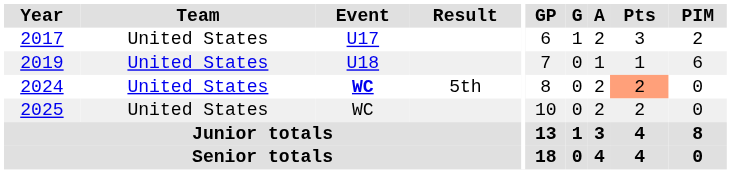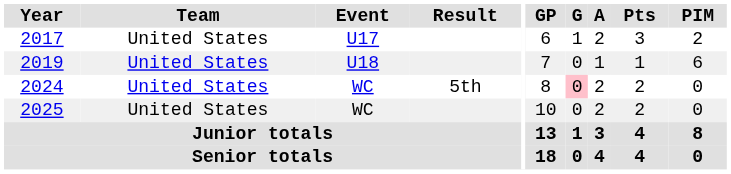(363, 87) bold -> (363, 87) normal
(577, 87) no background -> (577, 87) pink background
(640, 87) lightsalmon background -> (640, 87) no background
